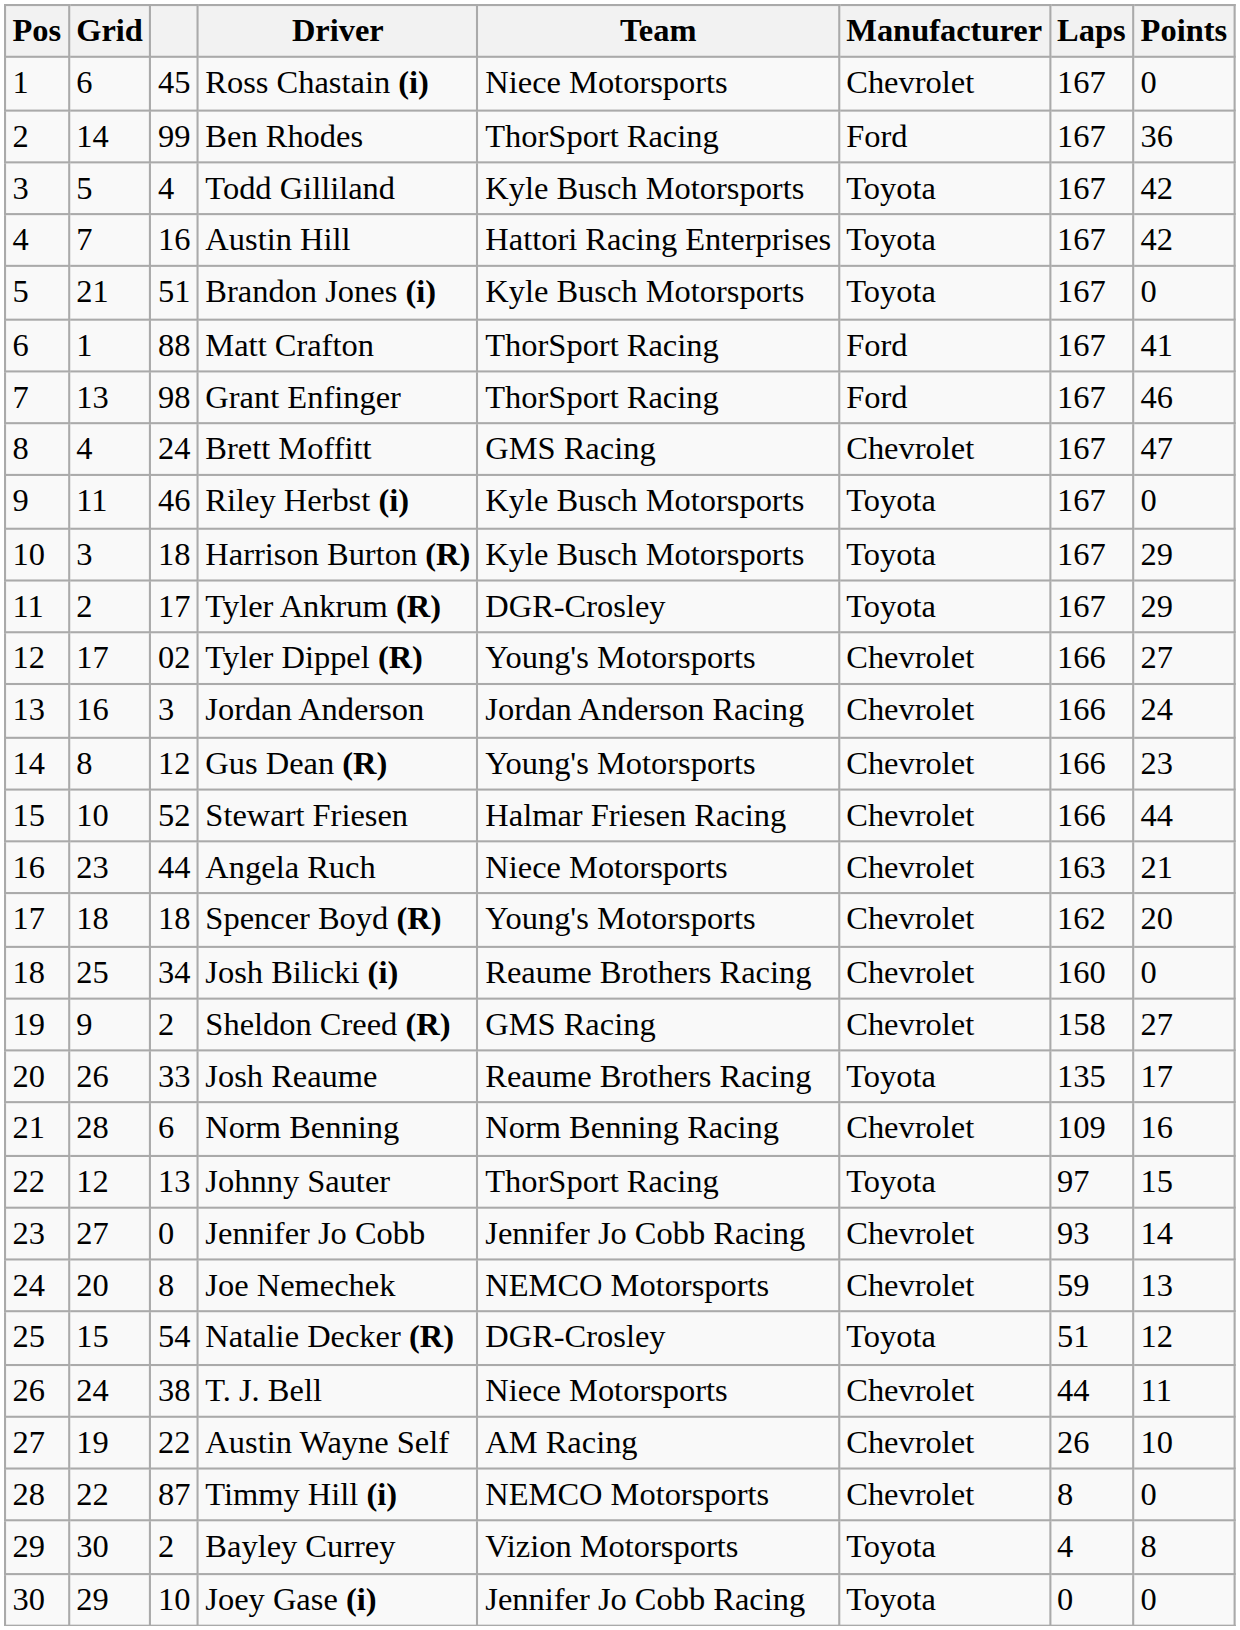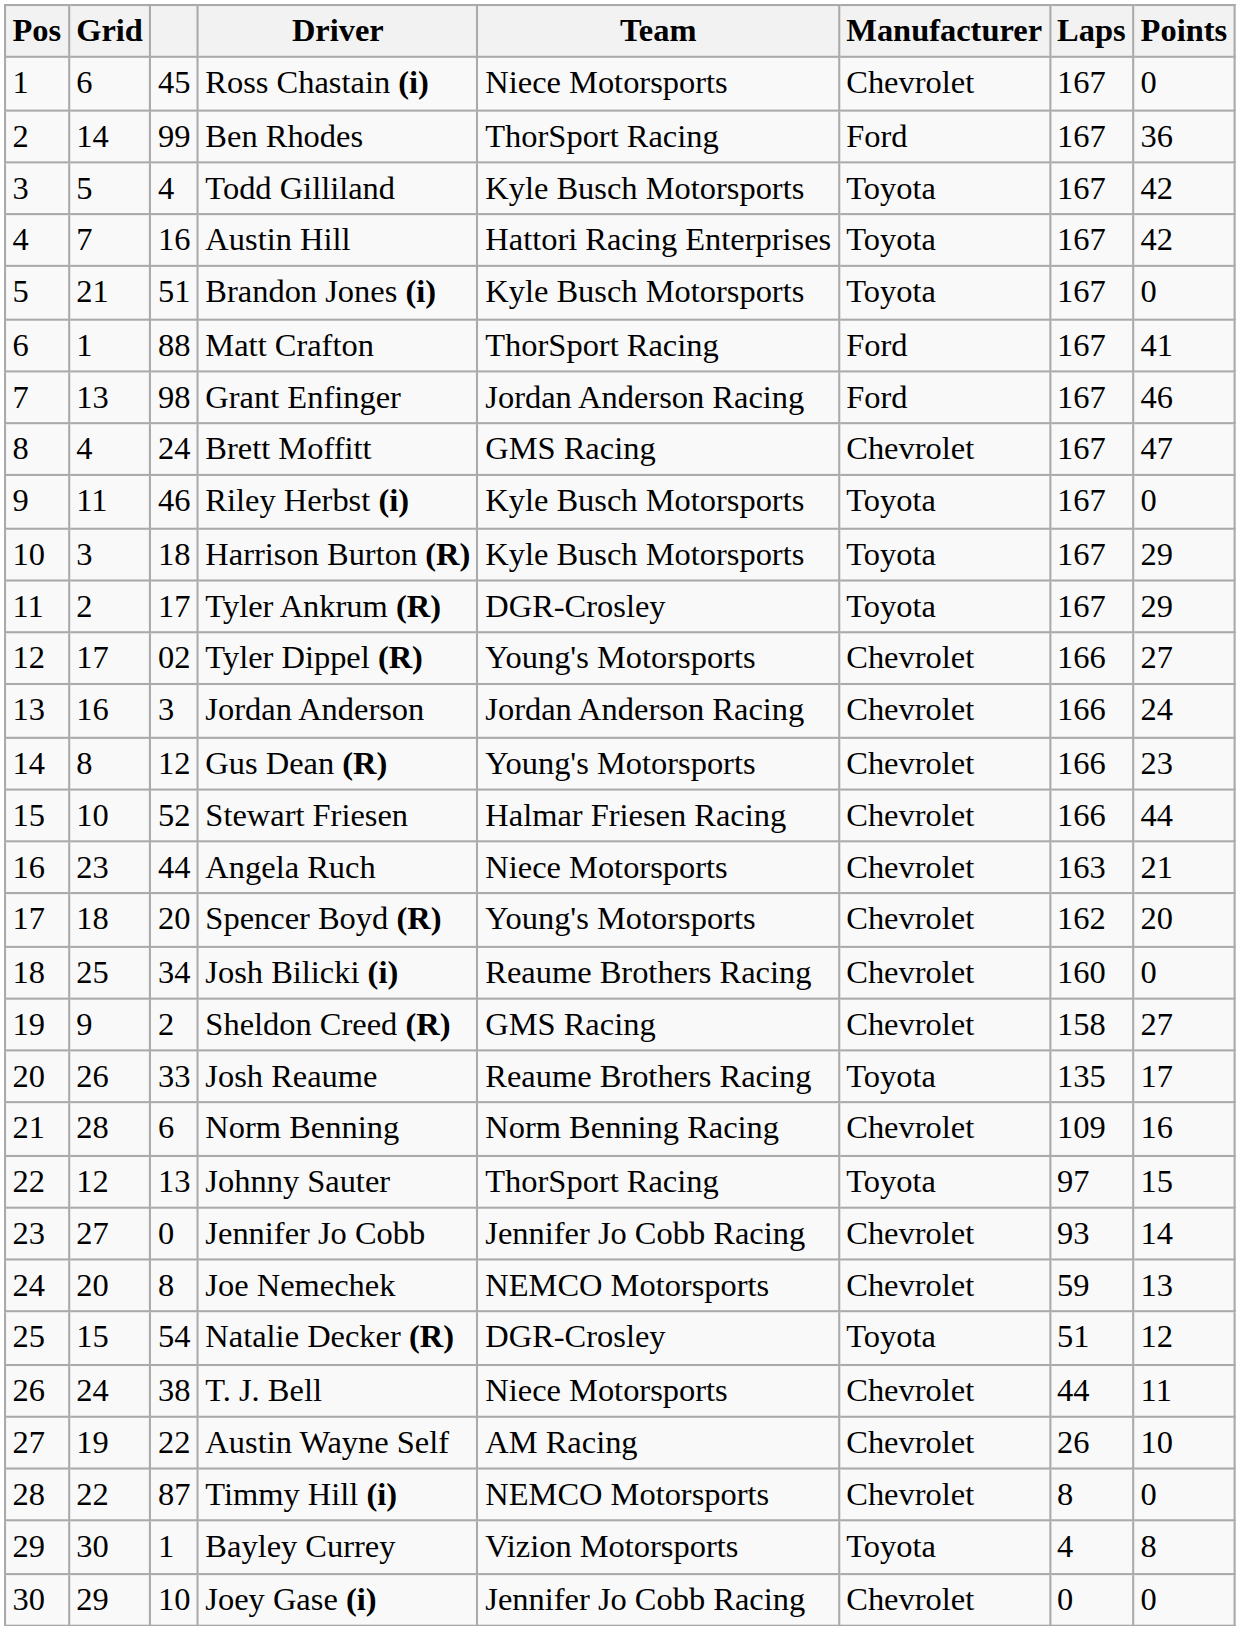(602, 396) ThorSport Racing -> (645, 396) Jordan Anderson Racing
(174, 918) 18 -> (174, 918) 20
(166, 1546) 2 -> (166, 1546) 1
(891, 1598) Toyota -> (910, 1598) Chevrolet
